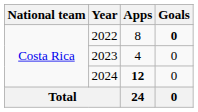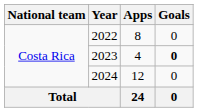(174, 35) bold -> (174, 35) normal
(174, 55) normal -> (174, 55) bold
(138, 76) bold -> (138, 76) normal
